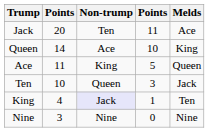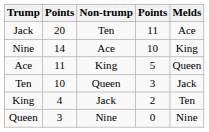(23, 48) Queen -> (23, 48) Nine
(106, 100) lavender background -> (106, 100) no background
(153, 100) 1 -> (153, 100) 2
(23, 118) Nine -> (23, 118) Queen
